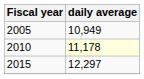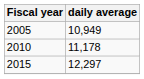(84, 47) lightyellow background -> (84, 47) no background
